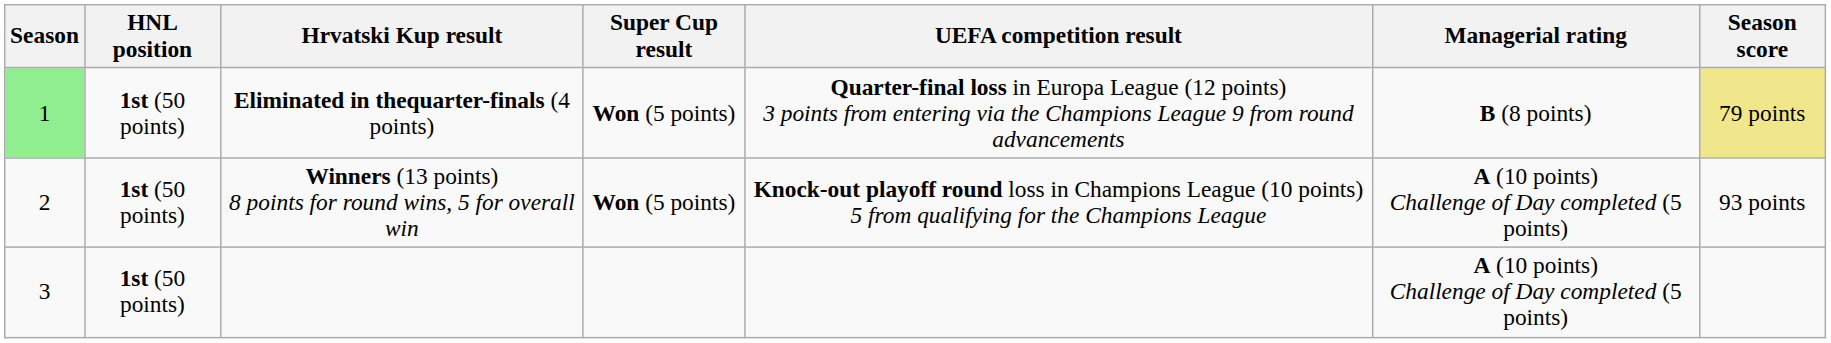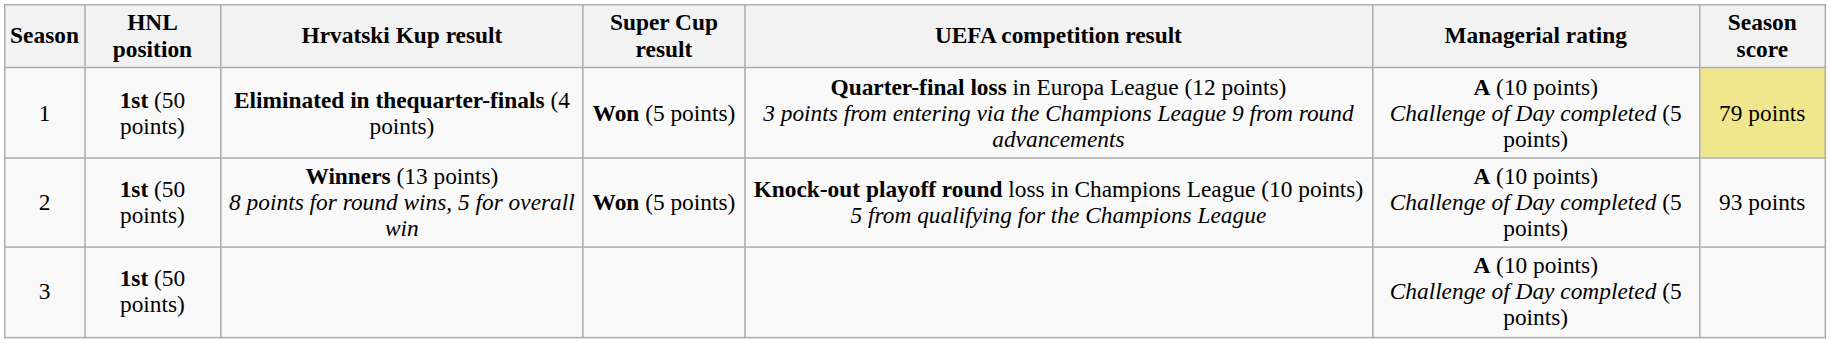(45, 112) lightgreen background -> (45, 112) no background
(1536, 112) B (8 points) -> (1536, 112) A (10 points) Challenge of Day completed (5 points)
